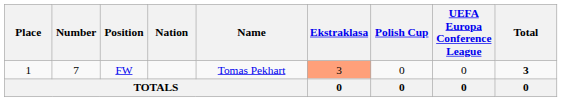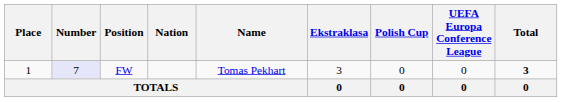(76, 69) no background -> (76, 69) lavender background
(339, 69) lightsalmon background -> (339, 69) no background
